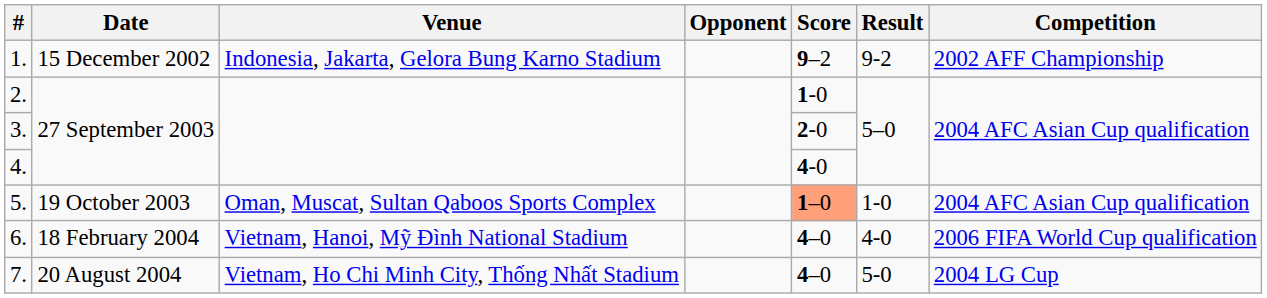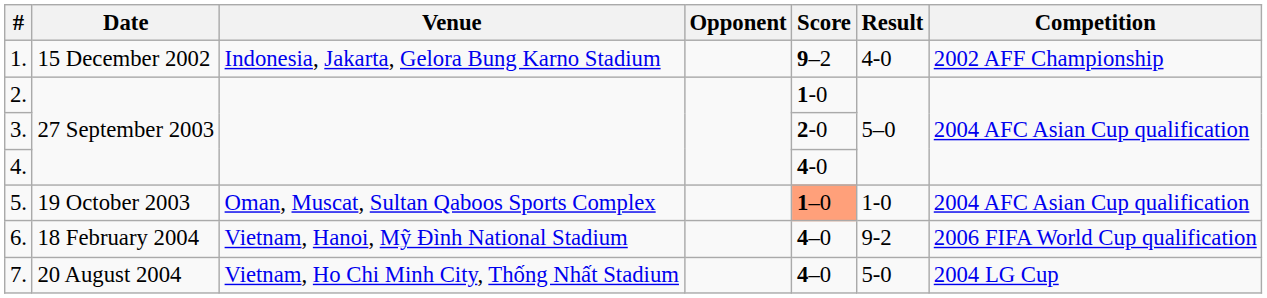(877, 58) 9-2 -> (877, 58) 4-0
(877, 238) 4-0 -> (877, 238) 9-2
